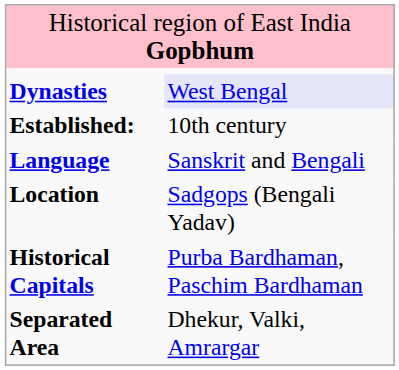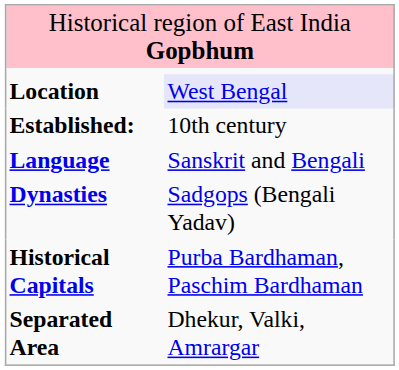(58, 91) Dynasties -> (54, 91) Location
(54, 194) Location -> (58, 194) Dynasties
